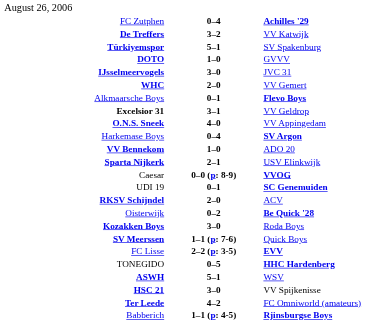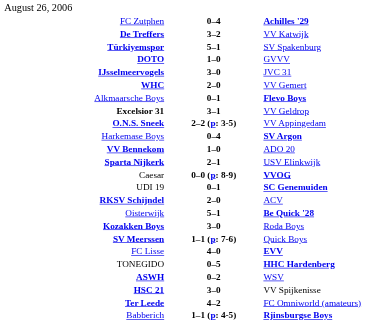(214, 123) 4–0 -> (214, 123) 2–2 (p: 3-5)
(214, 213) 0–2 -> (214, 213) 5–1
(214, 251) 2–2 (p: 3-5) -> (214, 251) 4–0
(214, 277) 5–1 -> (214, 277) 0–2
